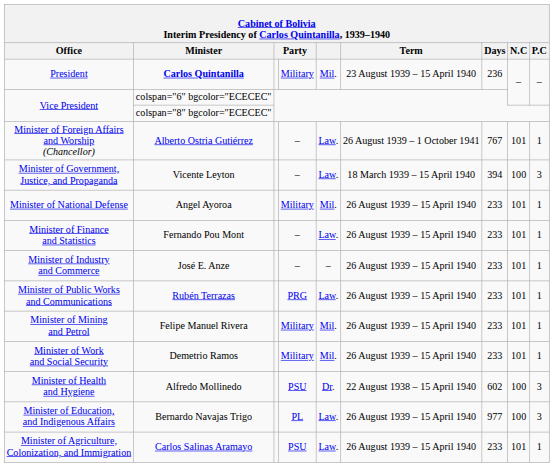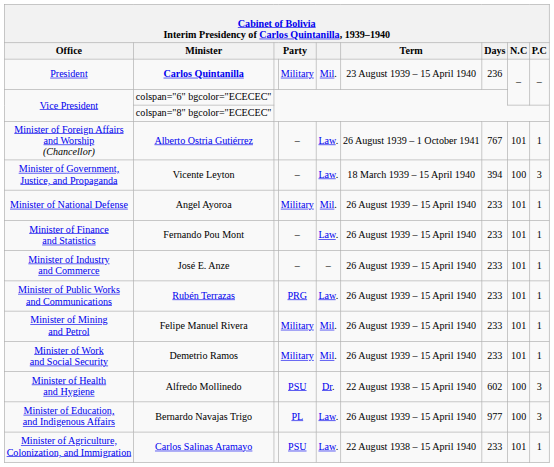(411, 447) 26 August 1939 – 15 April 1940 -> (411, 447) 22 August 1938 – 15 April 1940
